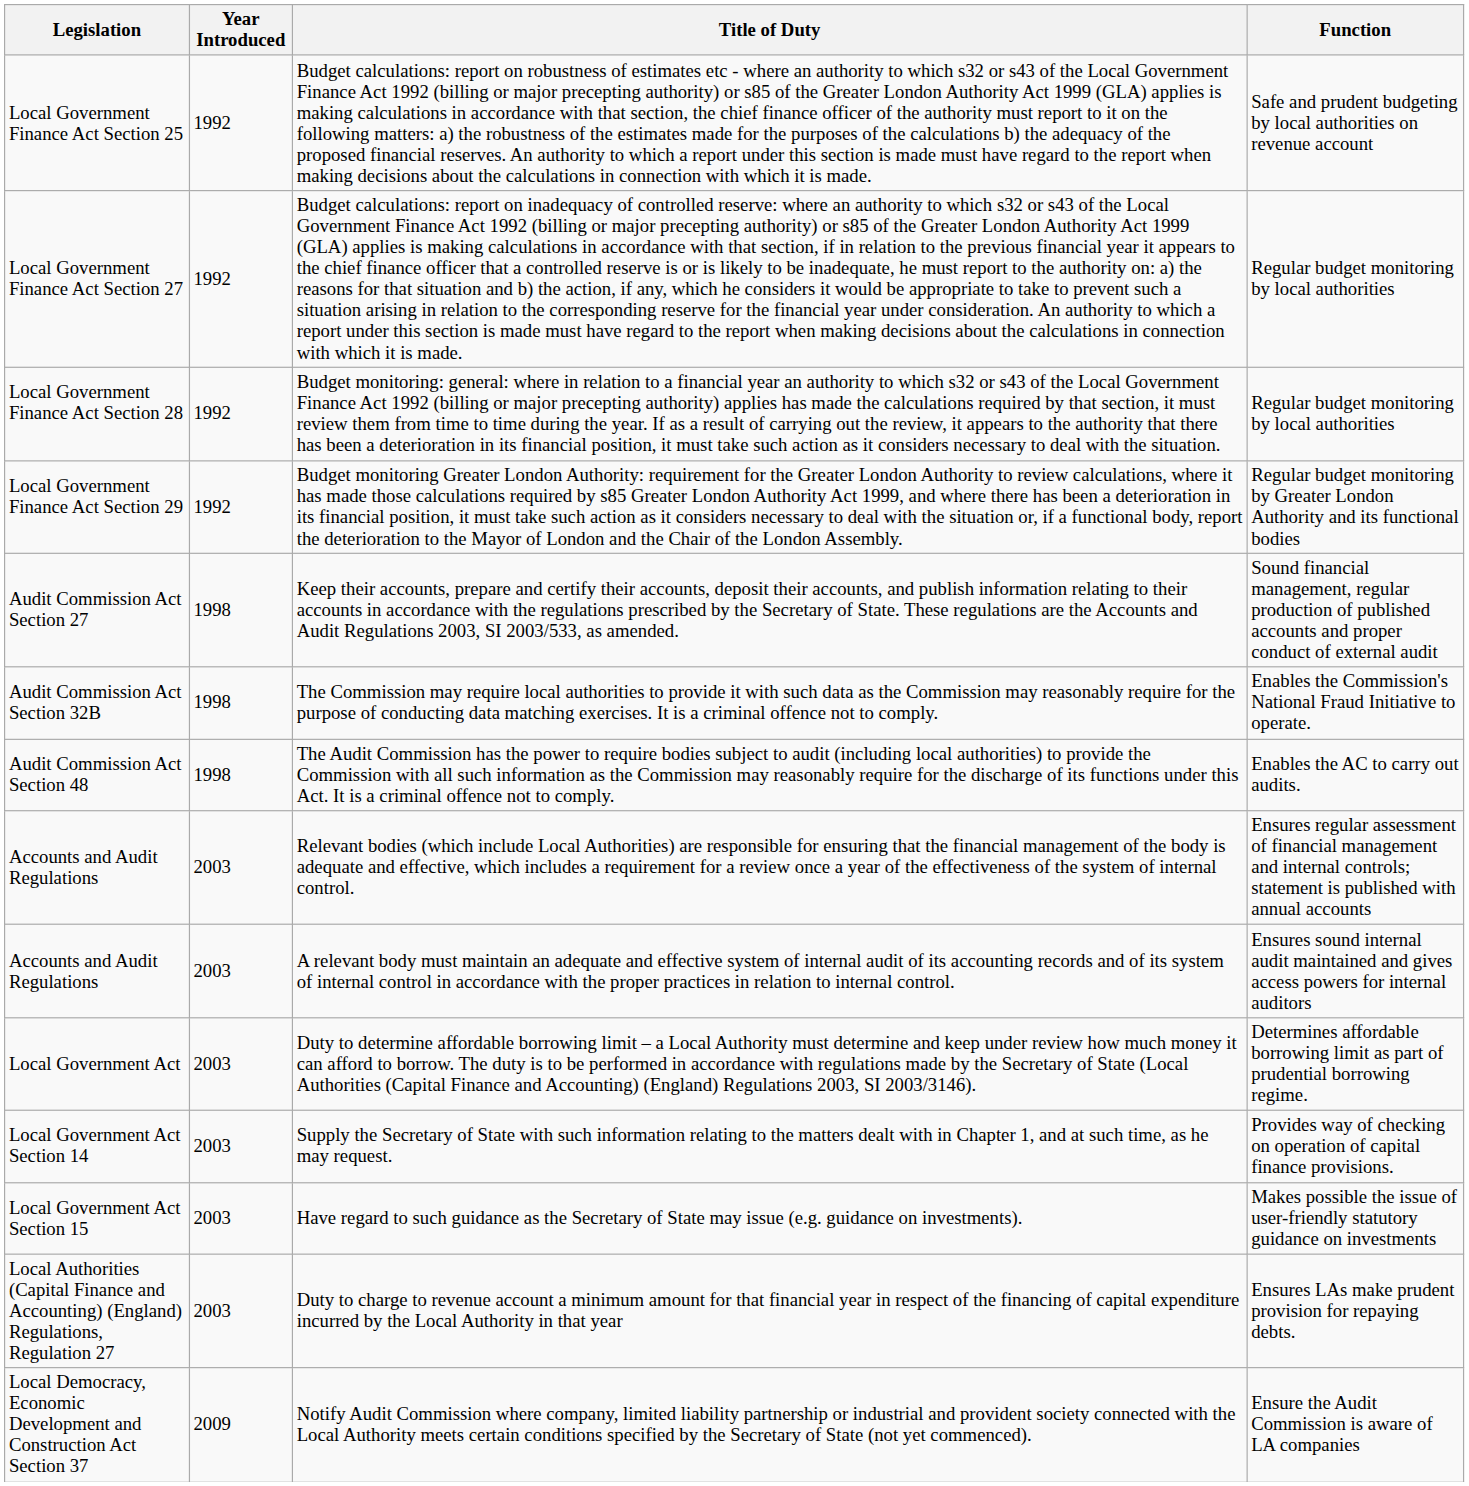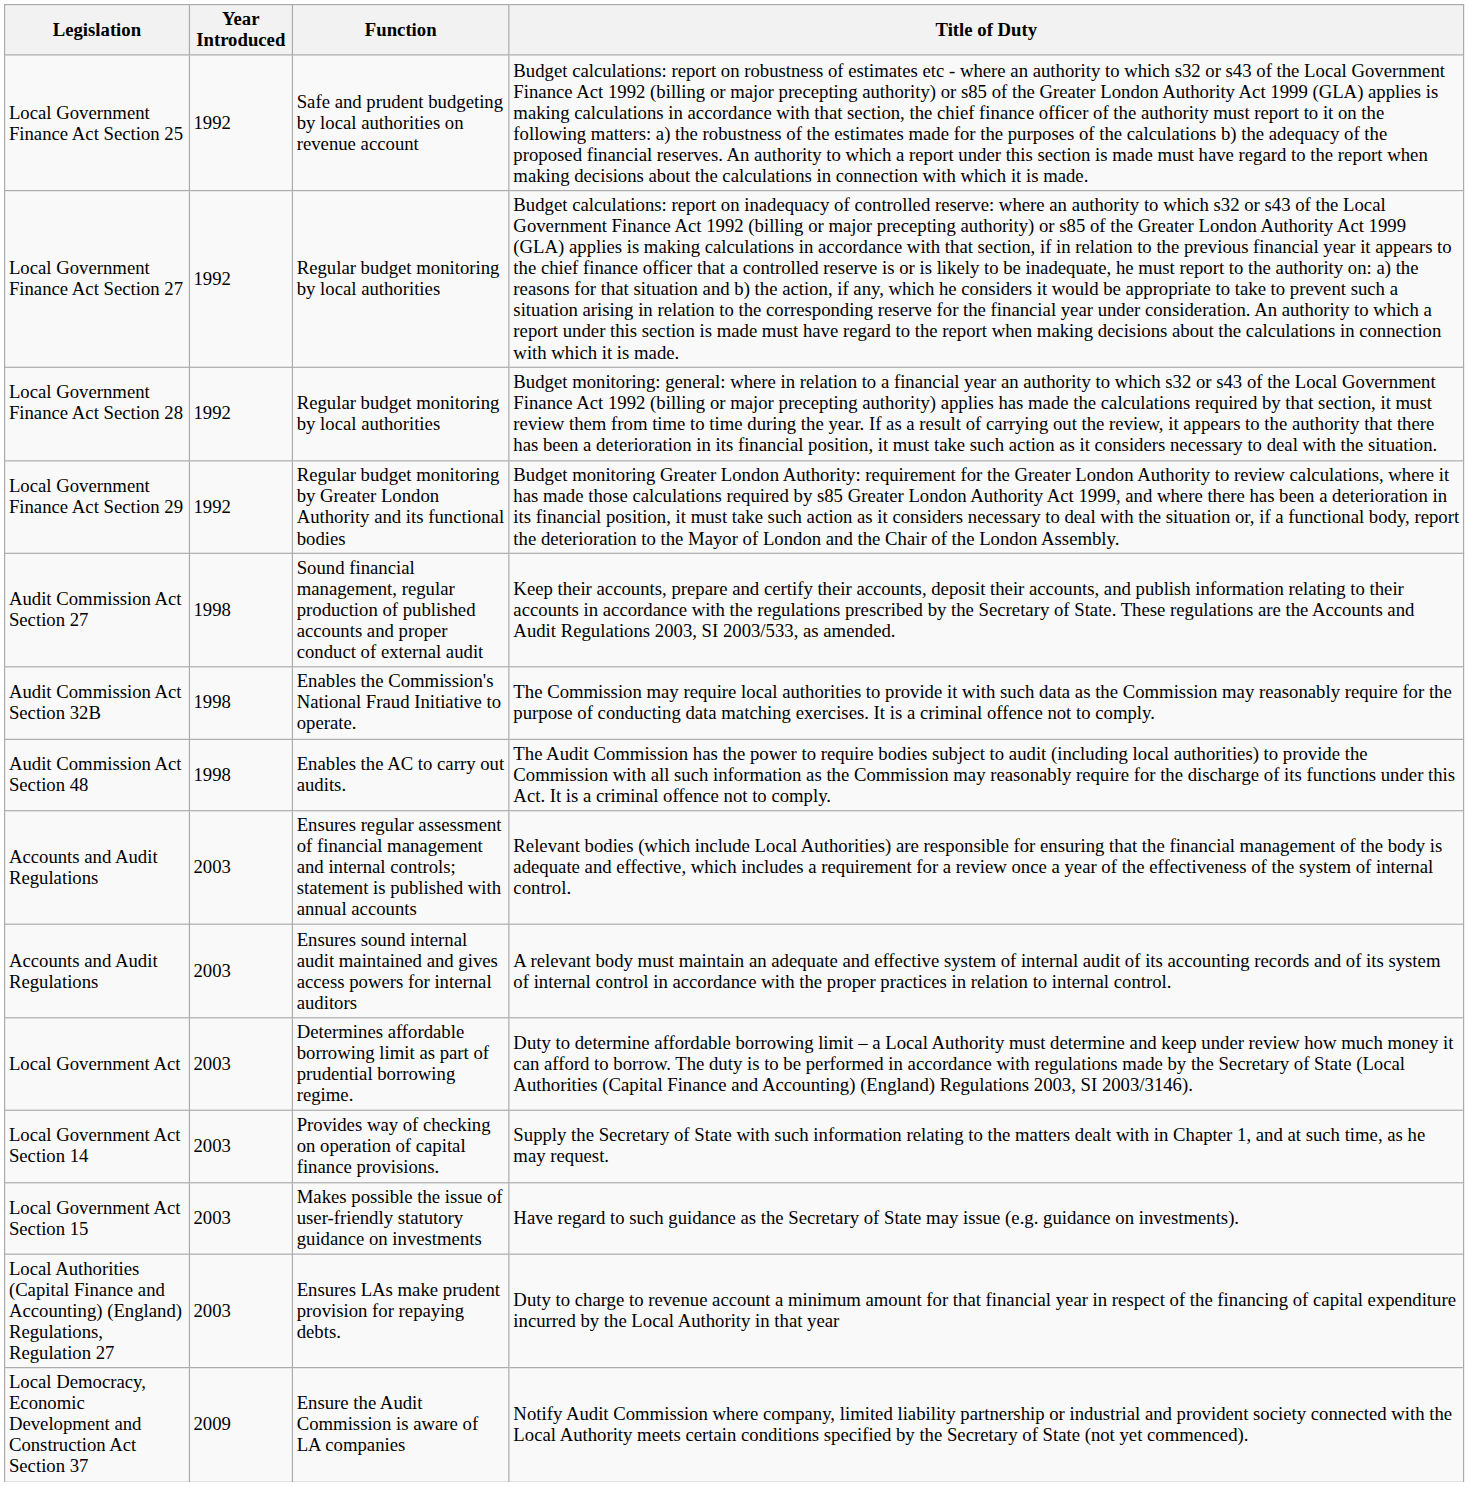columns swapped: (770, 29) <-> (1355, 29)
